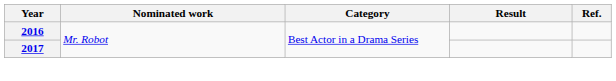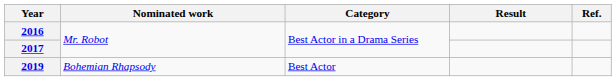+ row: (32, 66)
